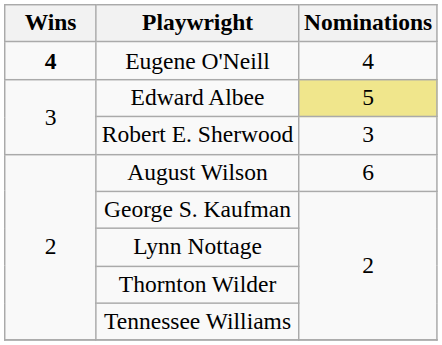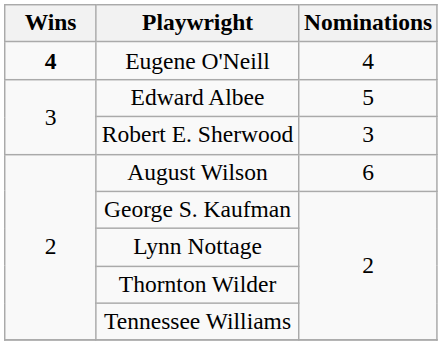(368, 97) khaki background -> (368, 97) no background
